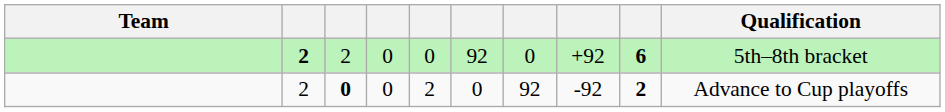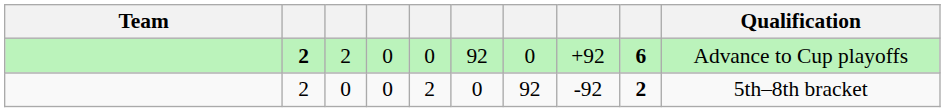(801, 55) 5th–8th bracket -> (801, 55) Advance to Cup playoffs
(346, 89) bold -> (346, 89) normal
(801, 89) Advance to Cup playoffs -> (801, 89) 5th–8th bracket
